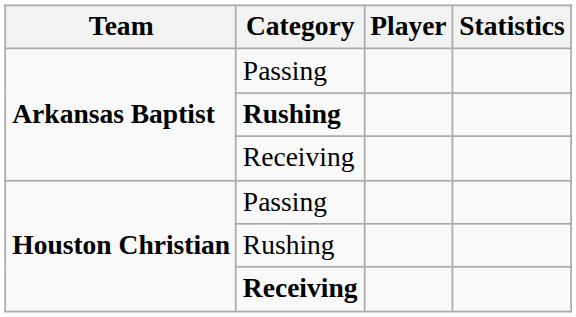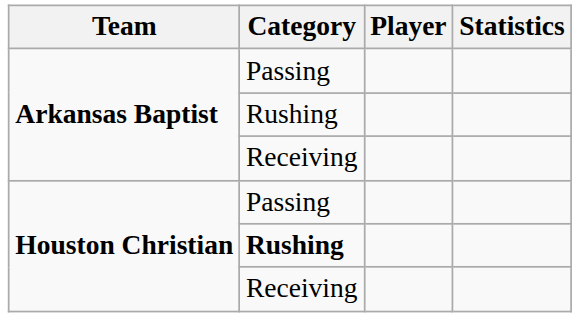(292, 114) bold -> (292, 114) normal
(289, 245) normal -> (295, 245) bold
(300, 288) bold -> (302, 288) normal
